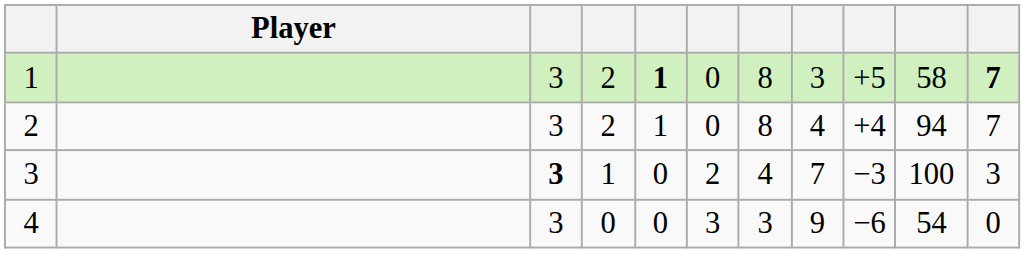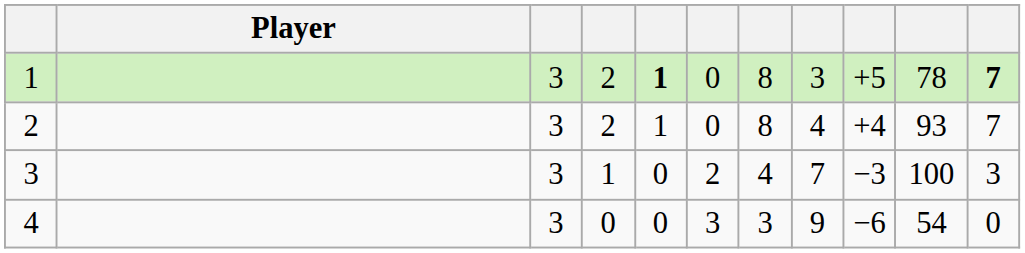(931, 77) 58 -> (931, 77) 78
(931, 125) 94 -> (931, 125) 93
(556, 174) bold -> (556, 174) normal
